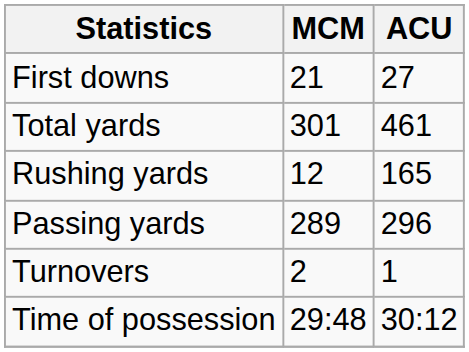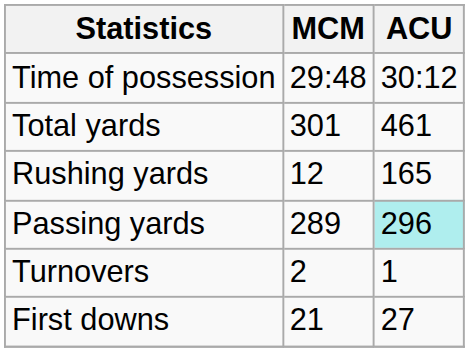rows swapped: (91, 77) <-> (144, 321)
(406, 223) no background -> (406, 223) paleturquoise background
